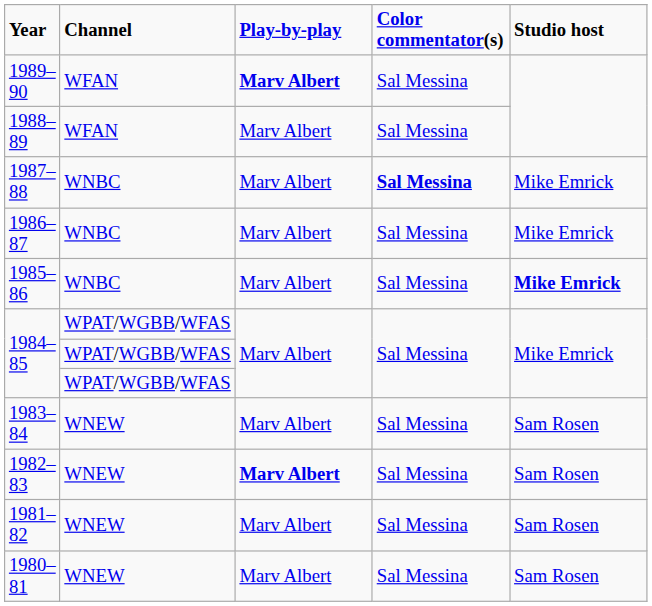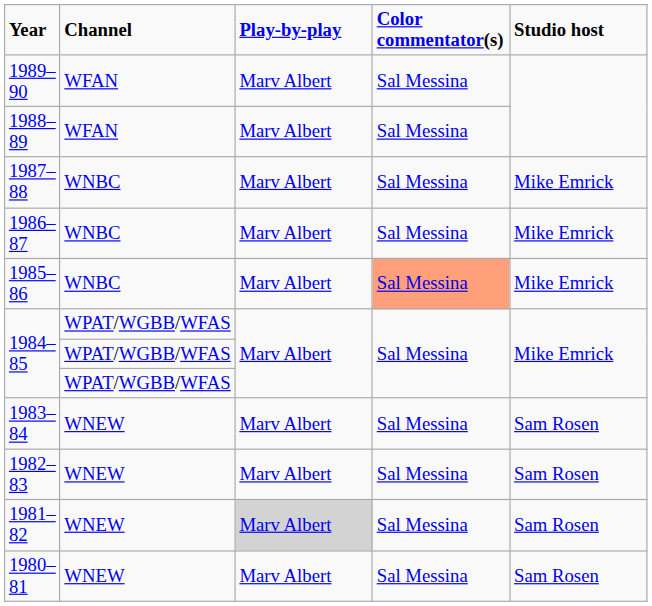(290, 80) bold -> (285, 80) normal
(424, 182) bold -> (422, 182) normal
(422, 283) no background -> (422, 283) lightsalmon background
(567, 283) bold -> (564, 283) normal
(290, 474) bold -> (285, 474) normal
(285, 524) no background -> (285, 524) lightgrey background
